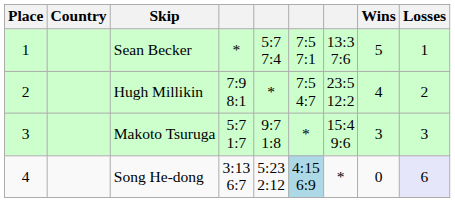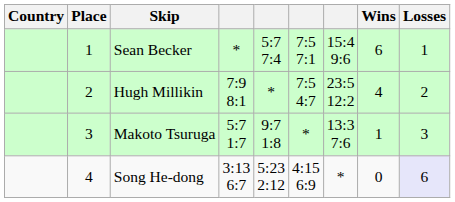columns swapped: (26, 16) <-> (79, 16)
(341, 50) 13:3 7:6 -> (341, 50) 15:4 9:6
(379, 50) 5 -> (379, 50) 6
(341, 134) 15:4 9:6 -> (341, 134) 13:3 7:6
(379, 134) 3 -> (379, 134) 1
(306, 176) lightblue background -> (306, 176) no background
